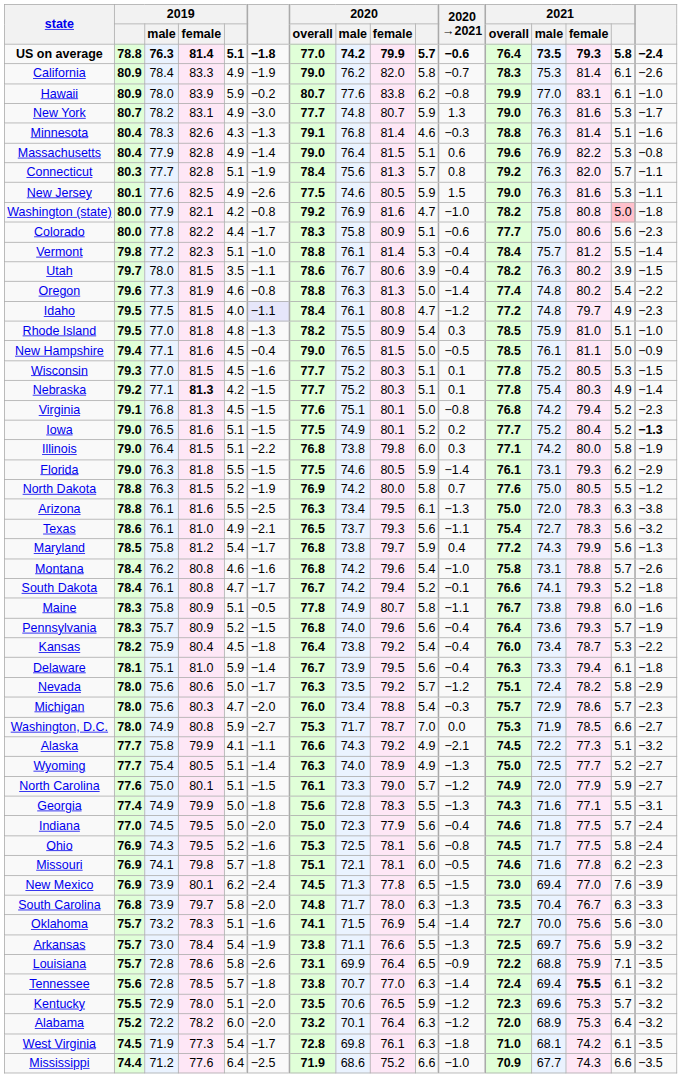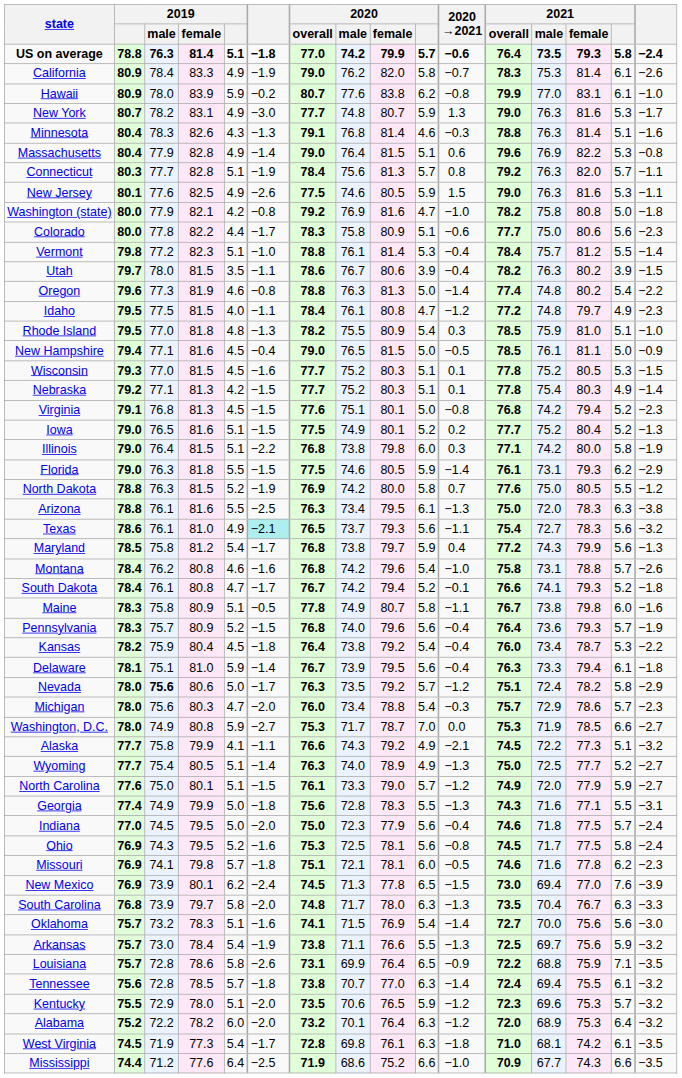(623, 212) pink background -> (623, 212) no background
(263, 311) lavender background -> (263, 311) no background
(201, 390) bold -> (201, 390) normal
(650, 430) bold -> (650, 430) normal
(263, 529) no background -> (263, 529) paleturquoise background
(162, 687) normal -> (162, 687) bold
(589, 984) bold -> (589, 984) normal
